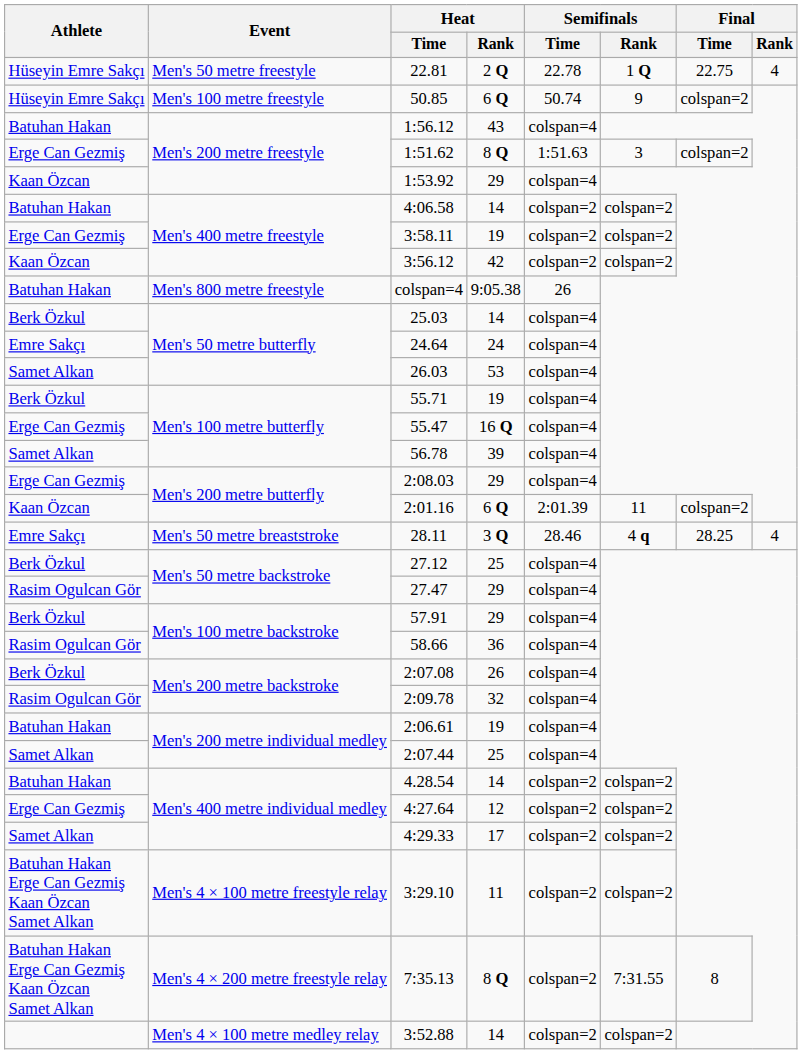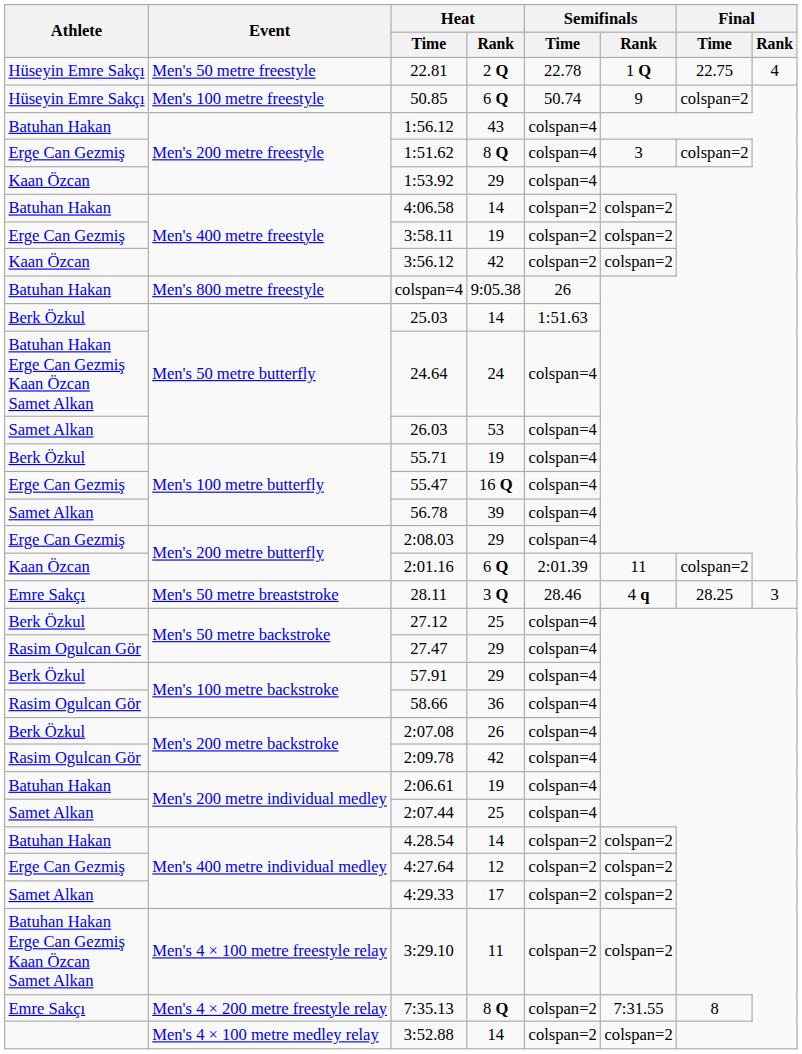(563, 153) 1:51.63 -> (563, 153) colspan=4
(563, 317) colspan=4 -> (563, 317) 1:51.63
(47, 344) Emre Sakçı -> (67, 374) Batuhan Hakan Erge Can Gezmiş Kaan Özcan Samet Alkan
(775, 536) 4 -> (775, 594) 3
(496, 699) 32 -> (496, 758) 42
(67, 979) Batuhan Hakan Erge Can Gezmiş Kaan Özcan Samet Alkan -> (47, 1008) Emre Sakçı
